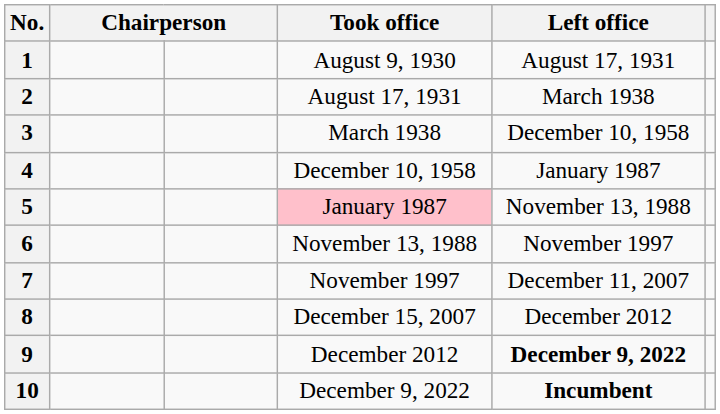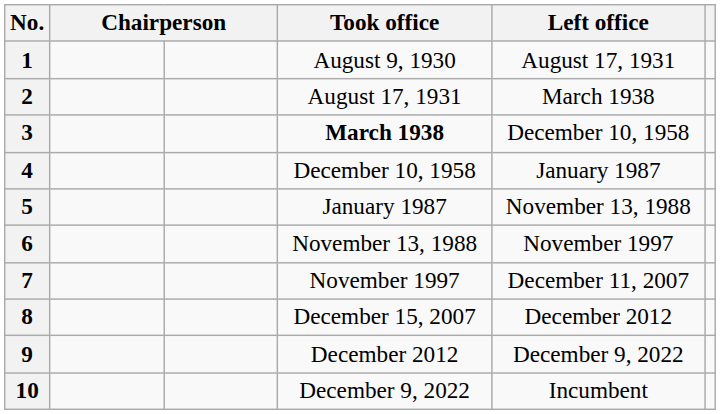(385, 133) normal -> (385, 133) bold
(385, 206) pink background -> (385, 206) no background
(598, 354) bold -> (598, 354) normal
(598, 390) bold -> (598, 390) normal
